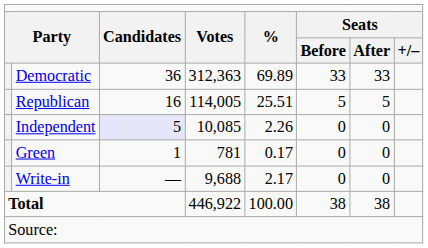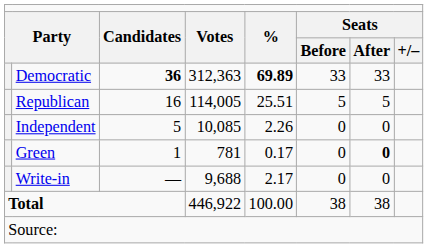(173, 76) normal -> (173, 76) bold
(275, 76) normal -> (275, 76) bold
(177, 127) lavender background -> (177, 127) no background
(386, 152) normal -> (386, 152) bold
